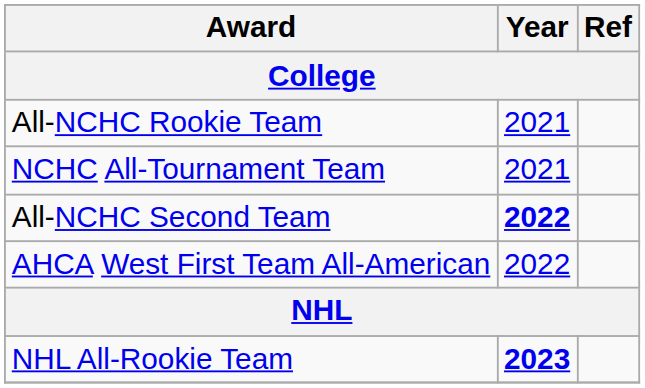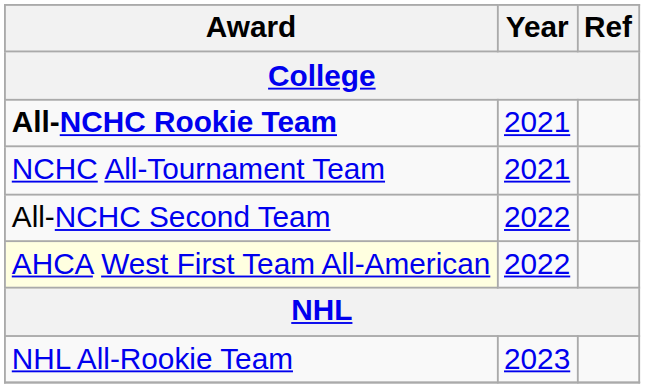(167, 122) normal -> (174, 122) bold
(537, 216) bold -> (537, 216) normal
(251, 264) no background -> (251, 264) lightyellow background
(537, 358) bold -> (537, 358) normal
